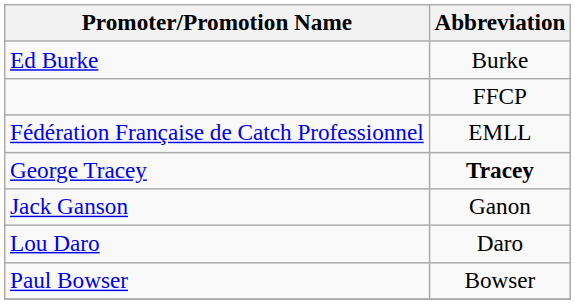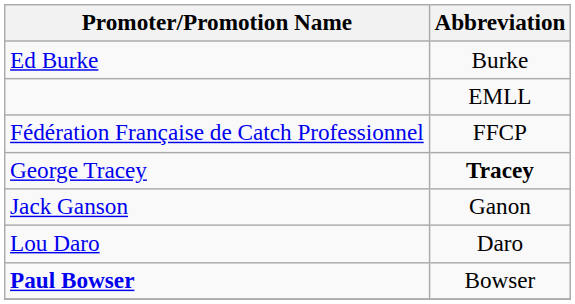(500, 96) FFCP -> (500, 96) EMLL
(500, 133) EMLL -> (500, 133) FFCP
(69, 280) normal -> (72, 280) bold
